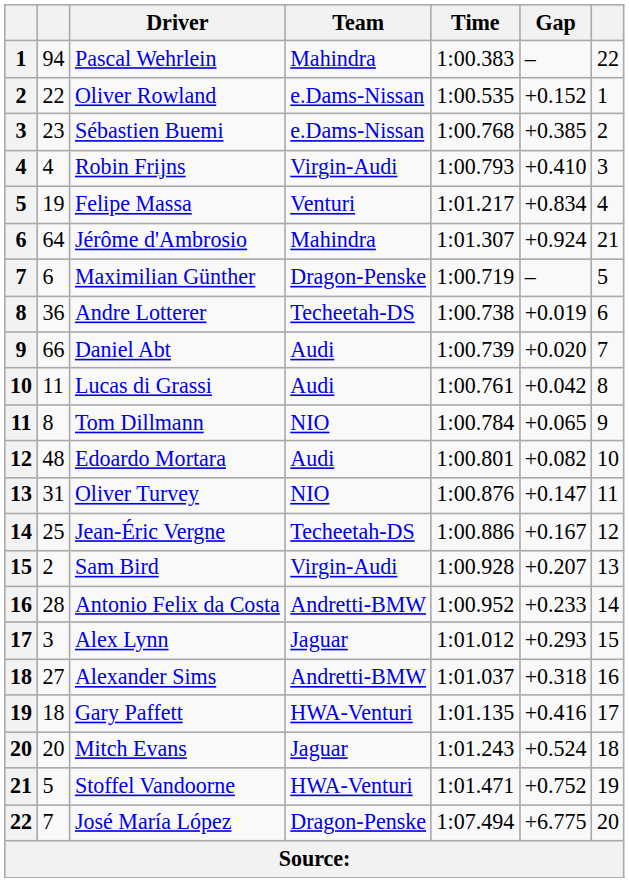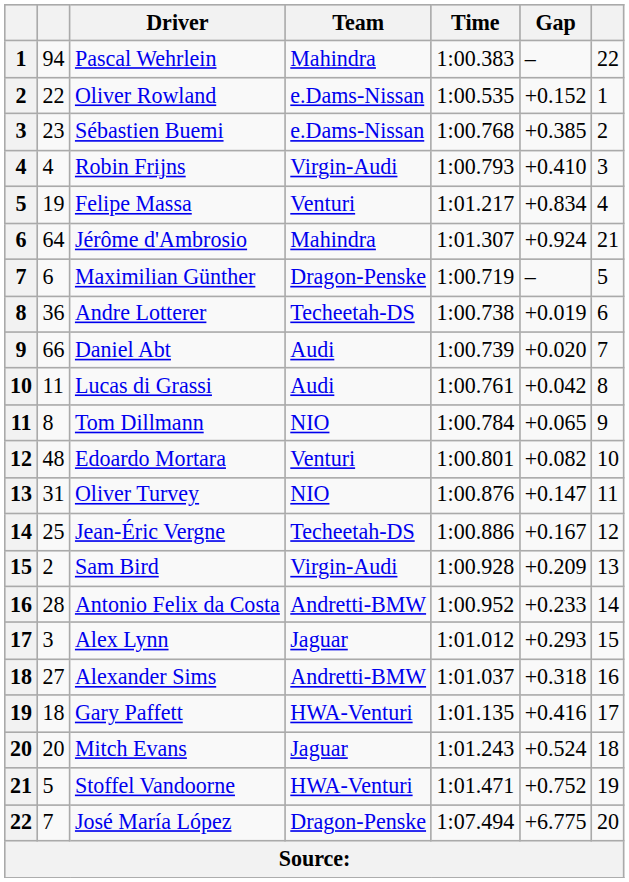(312, 458) Audi -> (323, 458) Venturi
(556, 567) +0.207 -> (556, 567) +0.209
